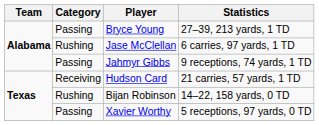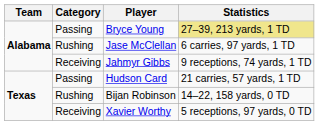(235, 29) no background -> (235, 29) khaki background
(74, 62) Passing -> (78, 62) Receiving
(78, 79) Receiving -> (74, 79) Passing
(74, 112) Passing -> (78, 112) Receiving
